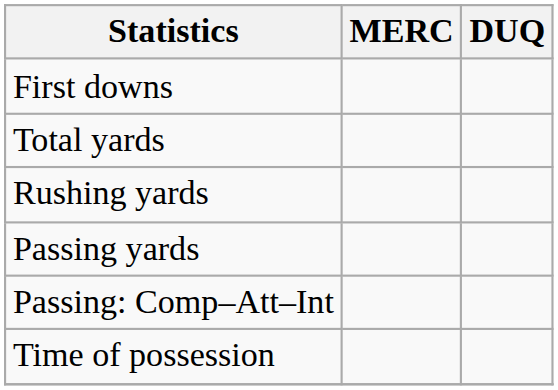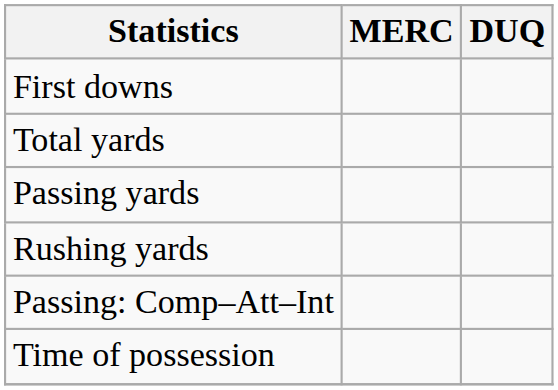rows swapped: (111, 193) <-> (106, 247)
